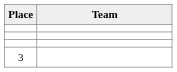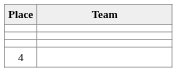(21, 57) 3 -> (21, 57) 4
